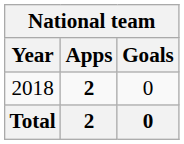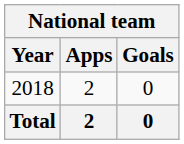(89, 88) bold -> (89, 88) normal
